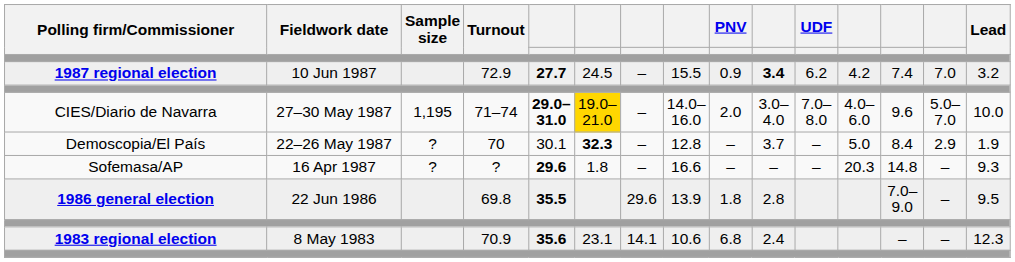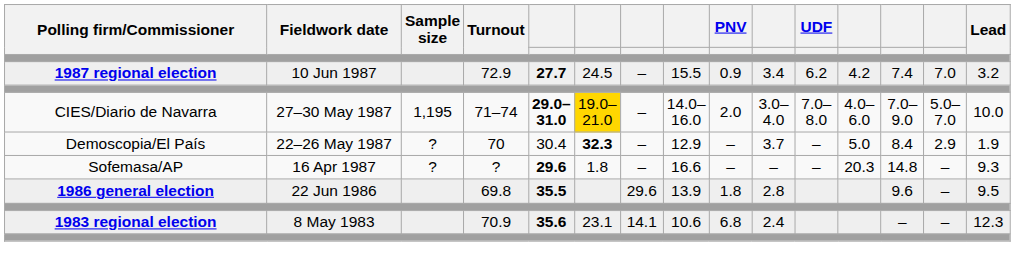(773, 73) bold -> (773, 73) normal
(902, 112) 9.6 -> (902, 112) 7.0– 9.0
(551, 144) 30.1 -> (551, 144) 30.4
(686, 144) 12.8 -> (686, 144) 12.9
(902, 199) 7.0– 9.0 -> (902, 191) 9.6
